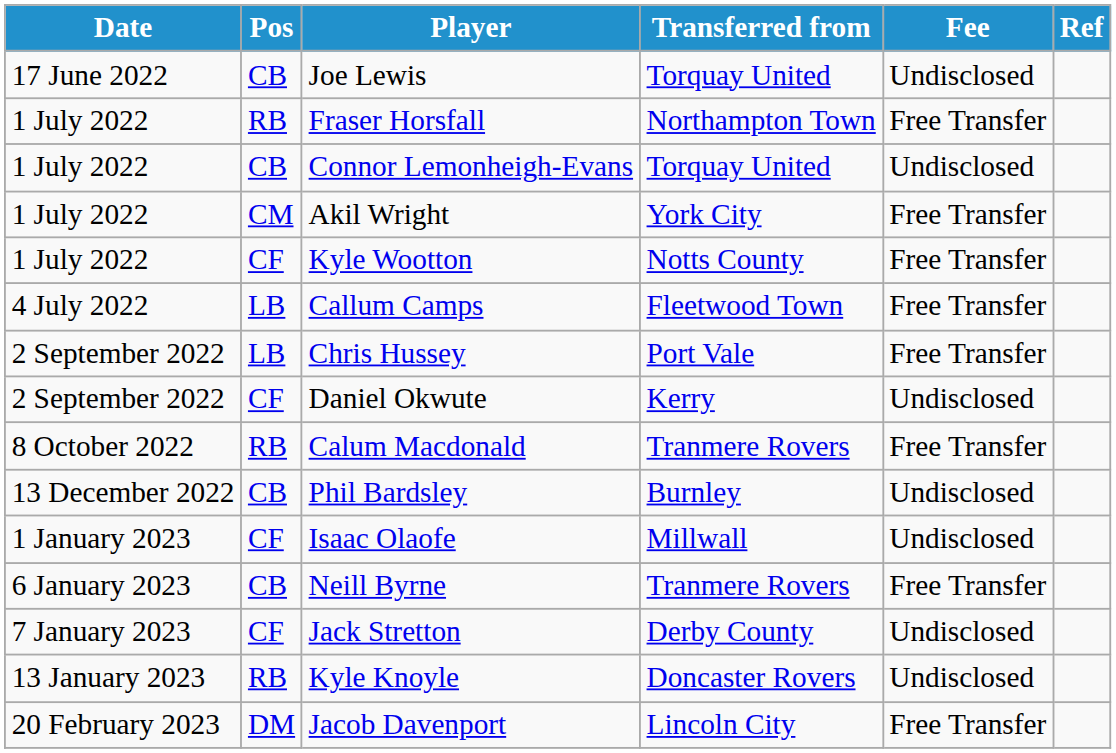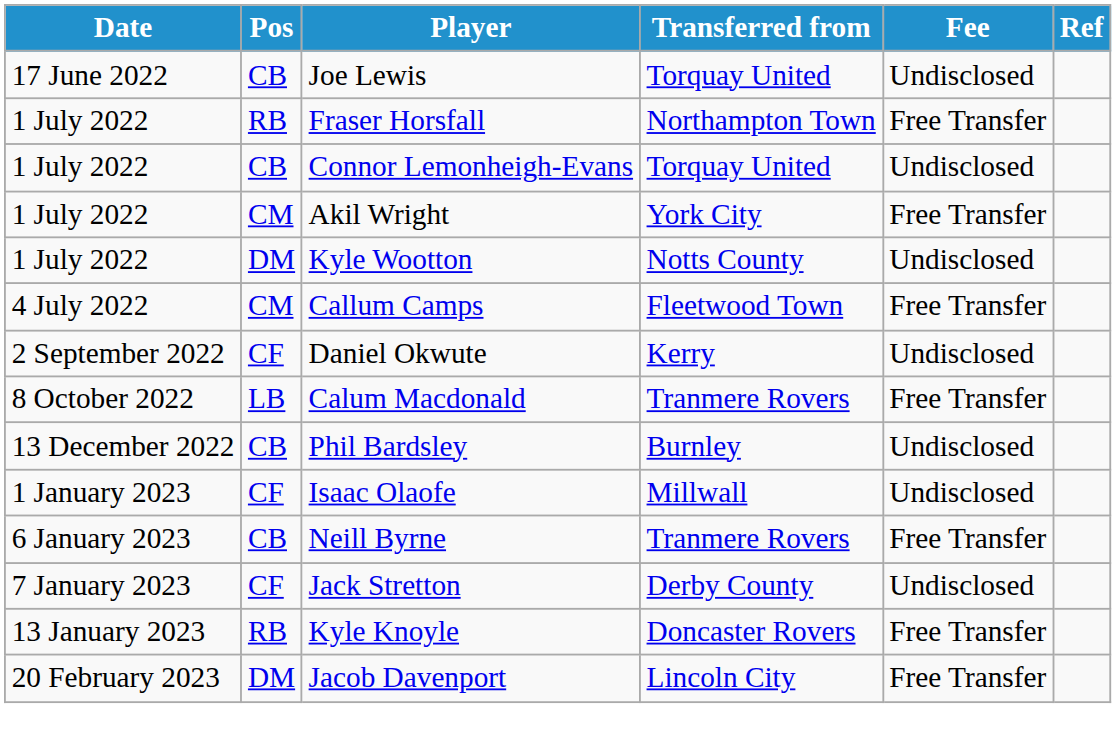(266, 259) CF -> (272, 259) DM
(968, 259) Free Transfer -> (962, 259) Undisclosed
(267, 306) LB -> (271, 306) CM
- row: (387, 352)
(267, 445) RB -> (267, 399) LB
(962, 677) Undisclosed -> (968, 631) Free Transfer
